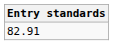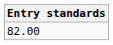(23, 31) 82.91 -> (23, 31) 82.00
